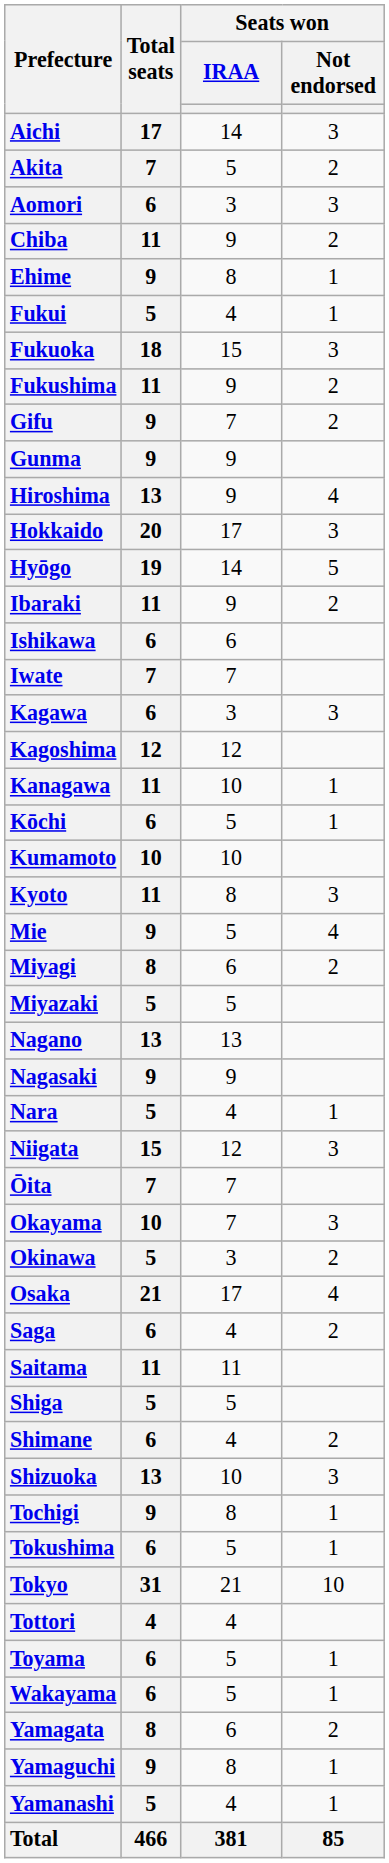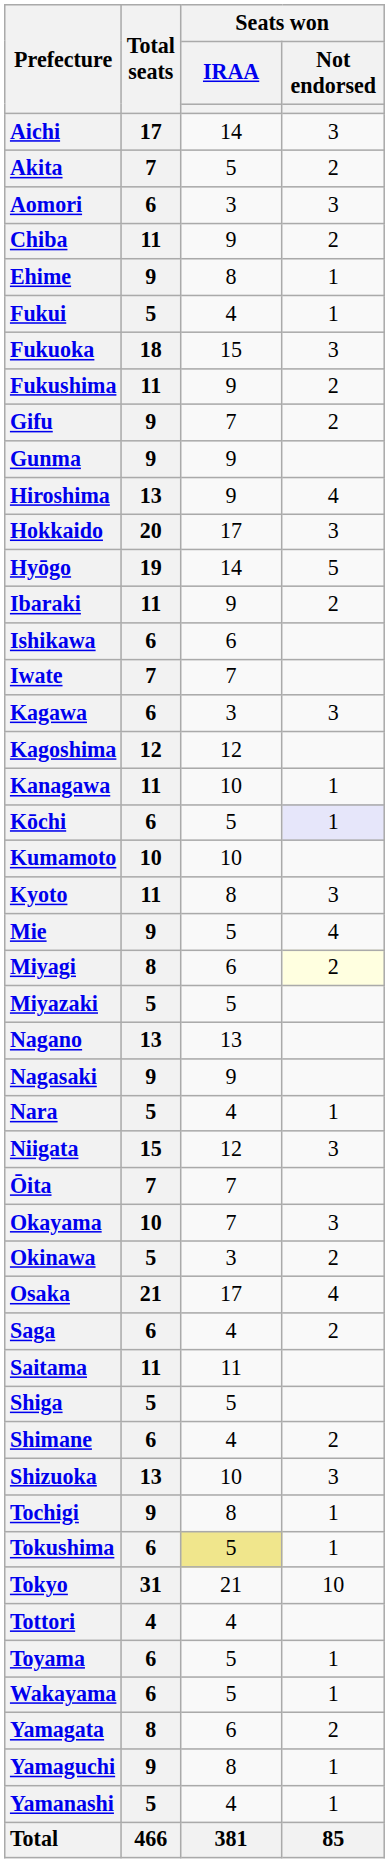(333, 822) no background -> (333, 822) lavender background
(333, 967) no background -> (333, 967) lightyellow background
(231, 1549) no background -> (231, 1549) khaki background
